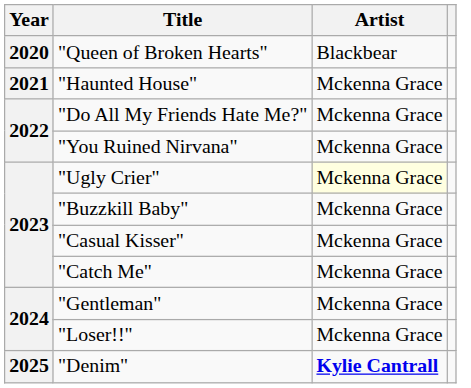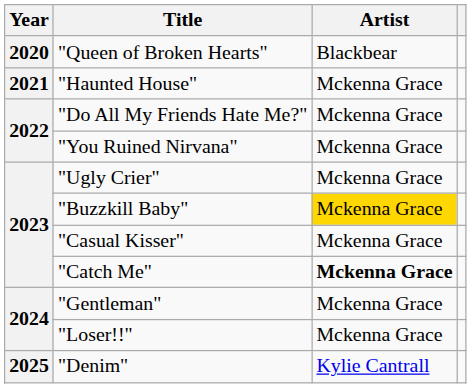(380, 177) lightyellow background -> (380, 177) no background
(380, 209) no background -> (380, 209) gold background
(380, 271) normal -> (385, 271) bold
(377, 366) bold -> (373, 366) normal
